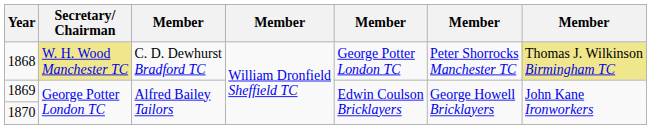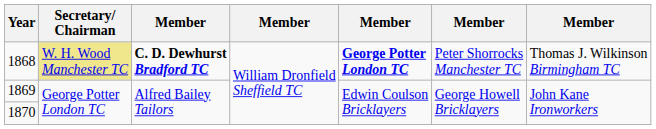(178, 61) normal -> (181, 61) bold
(376, 61) normal -> (384, 61) bold
(584, 61) khaki background -> (589, 61) no background
